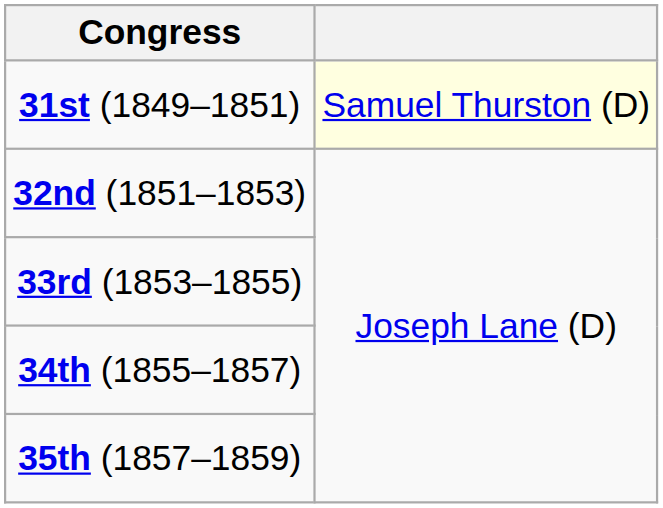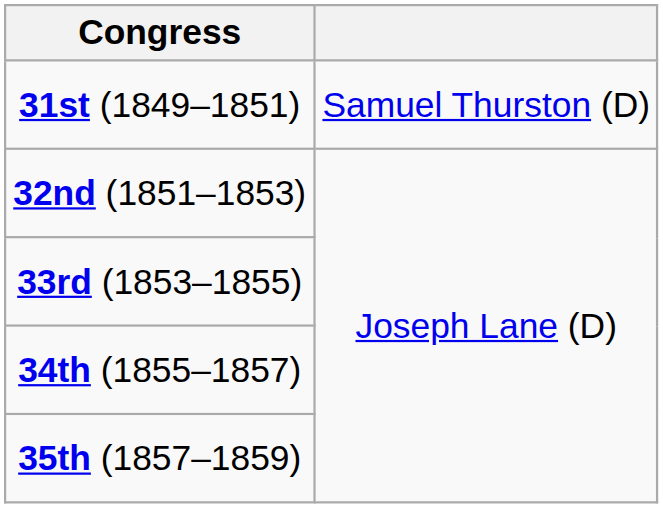(486, 104) lightyellow background -> (486, 104) no background
